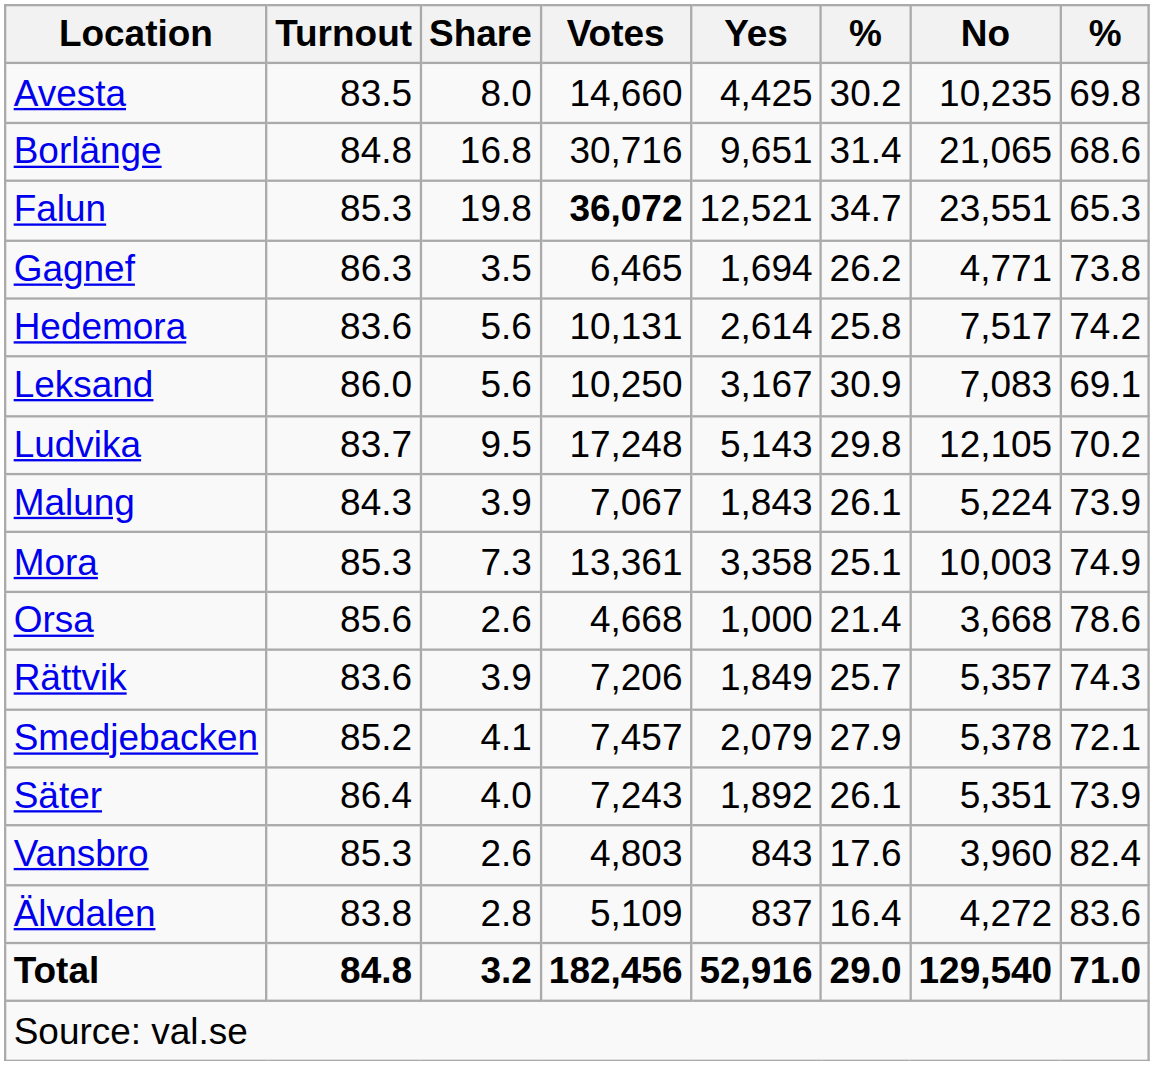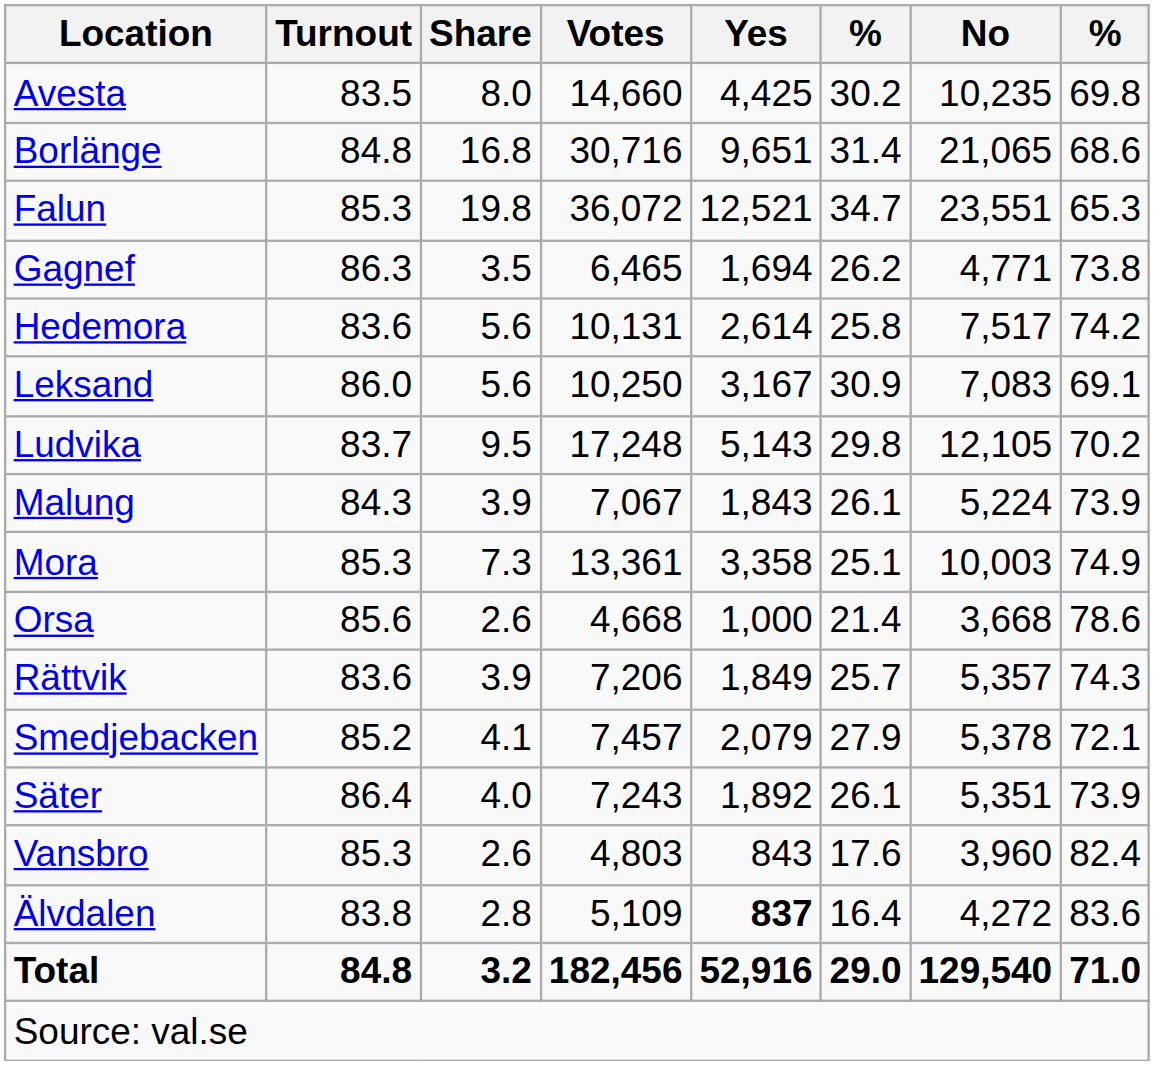(626, 209) bold -> (626, 209) normal
(782, 913) normal -> (782, 913) bold
